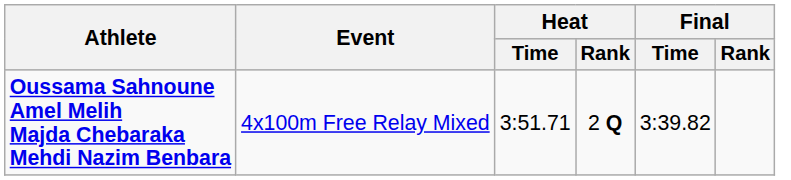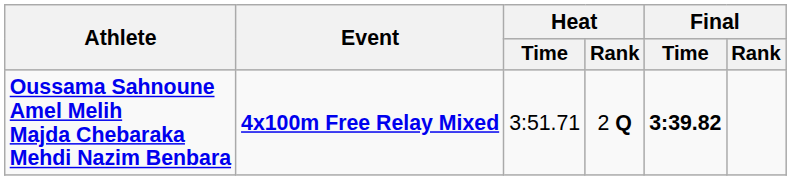(365, 123) normal -> (370, 123) bold
(675, 123) normal -> (685, 123) bold
